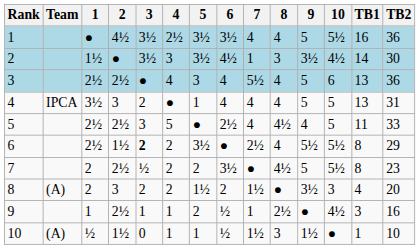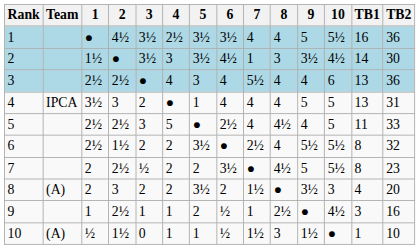(304, 80) 5 -> (304, 80) 4
(142, 146) bold -> (142, 146) normal
(393, 146) 29 -> (393, 146) 32
(201, 189) 1½ -> (201, 189) 3½
